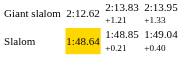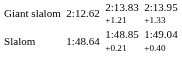(83, 41) gold background -> (83, 41) no background
